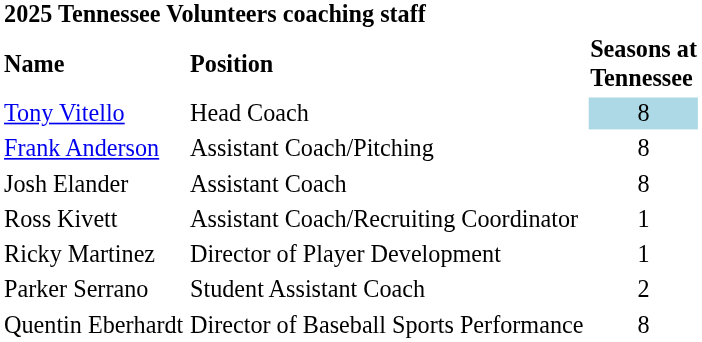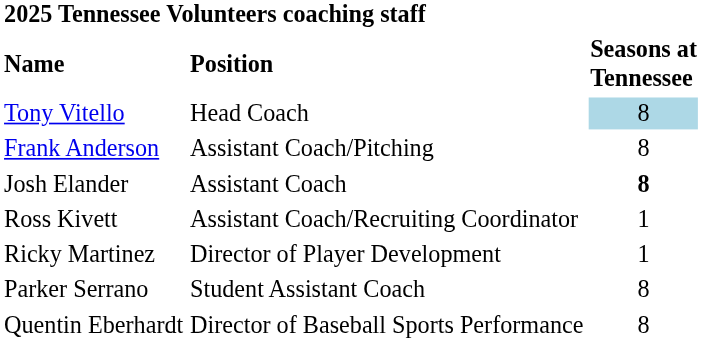(644, 183) normal -> (644, 183) bold
(644, 289) 2 -> (644, 289) 8
